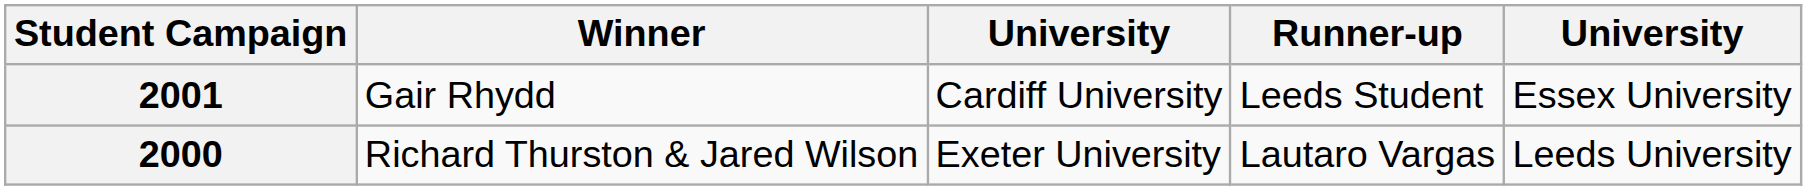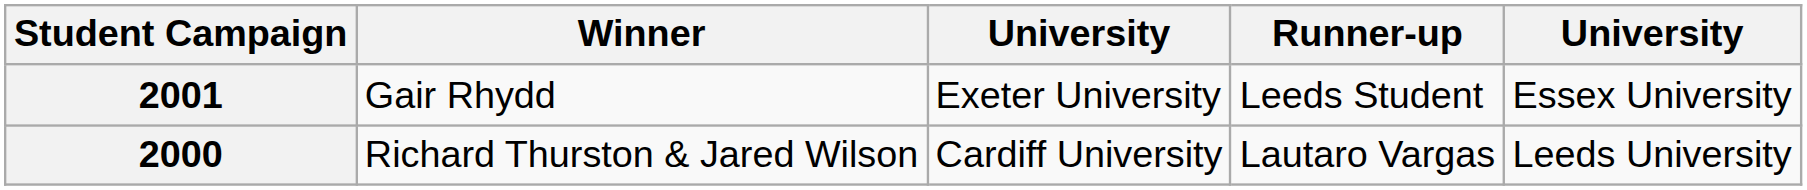(1079, 94) Cardiff University -> (1078, 94) Exeter University
(1078, 154) Exeter University -> (1079, 154) Cardiff University
